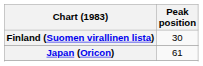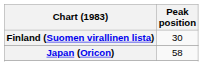(177, 53) 61 -> (177, 53) 58
